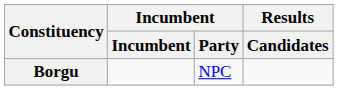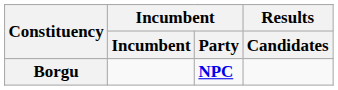(215, 71) normal -> (216, 71) bold
